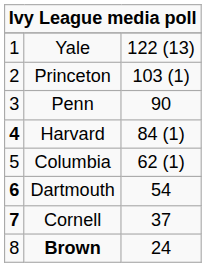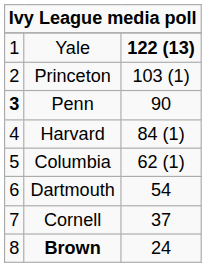(161, 47) normal -> (161, 47) bold
(14, 104) normal -> (14, 104) bold
(14, 133) bold -> (14, 133) normal
(14, 190) bold -> (14, 190) normal
(14, 219) bold -> (14, 219) normal
